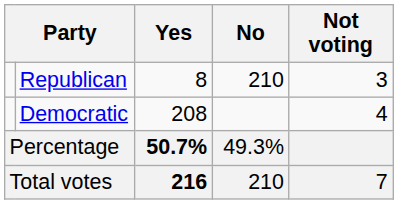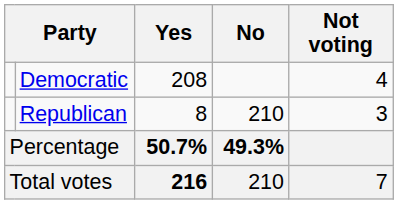rows swapped: (73, 79) <-> (74, 113)
(254, 147) normal -> (254, 147) bold
